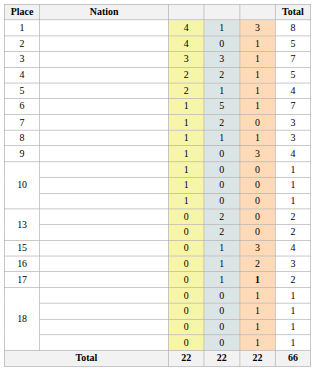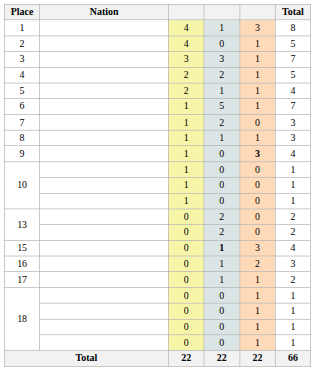(257, 153) normal -> (257, 153) bold
(222, 248) normal -> (222, 248) bold
(257, 279) bold -> (257, 279) normal
